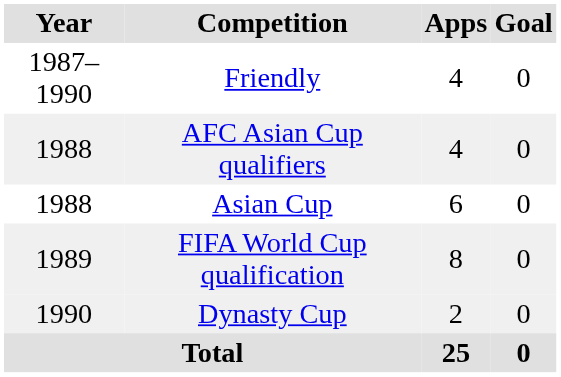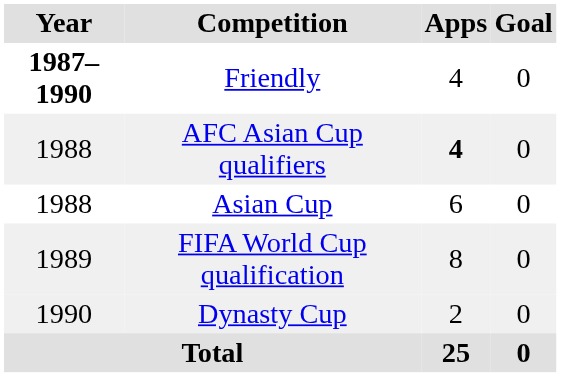(64, 77) normal -> (64, 77) bold
(456, 148) normal -> (456, 148) bold
